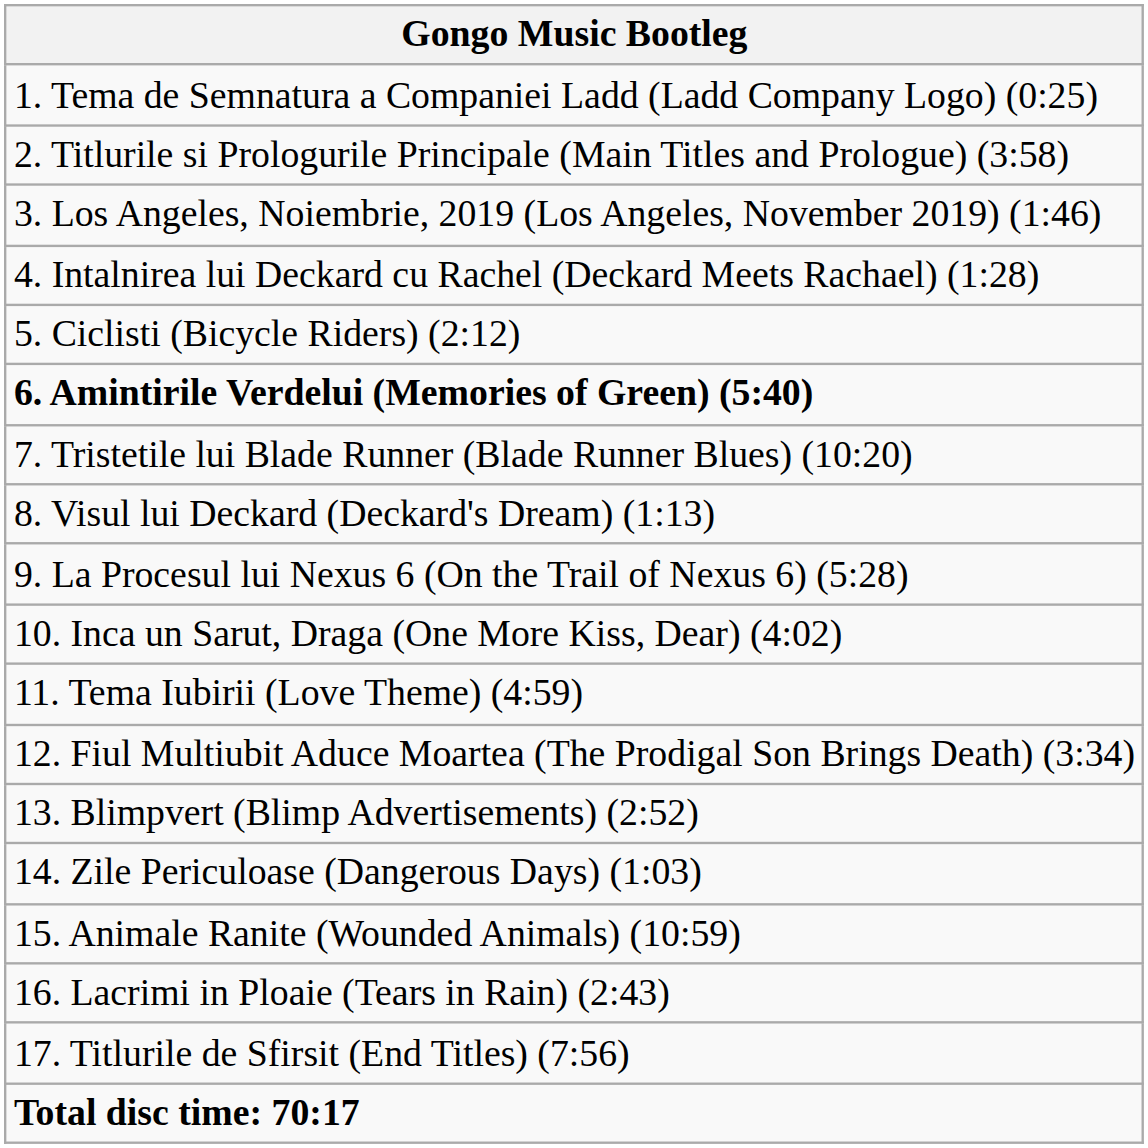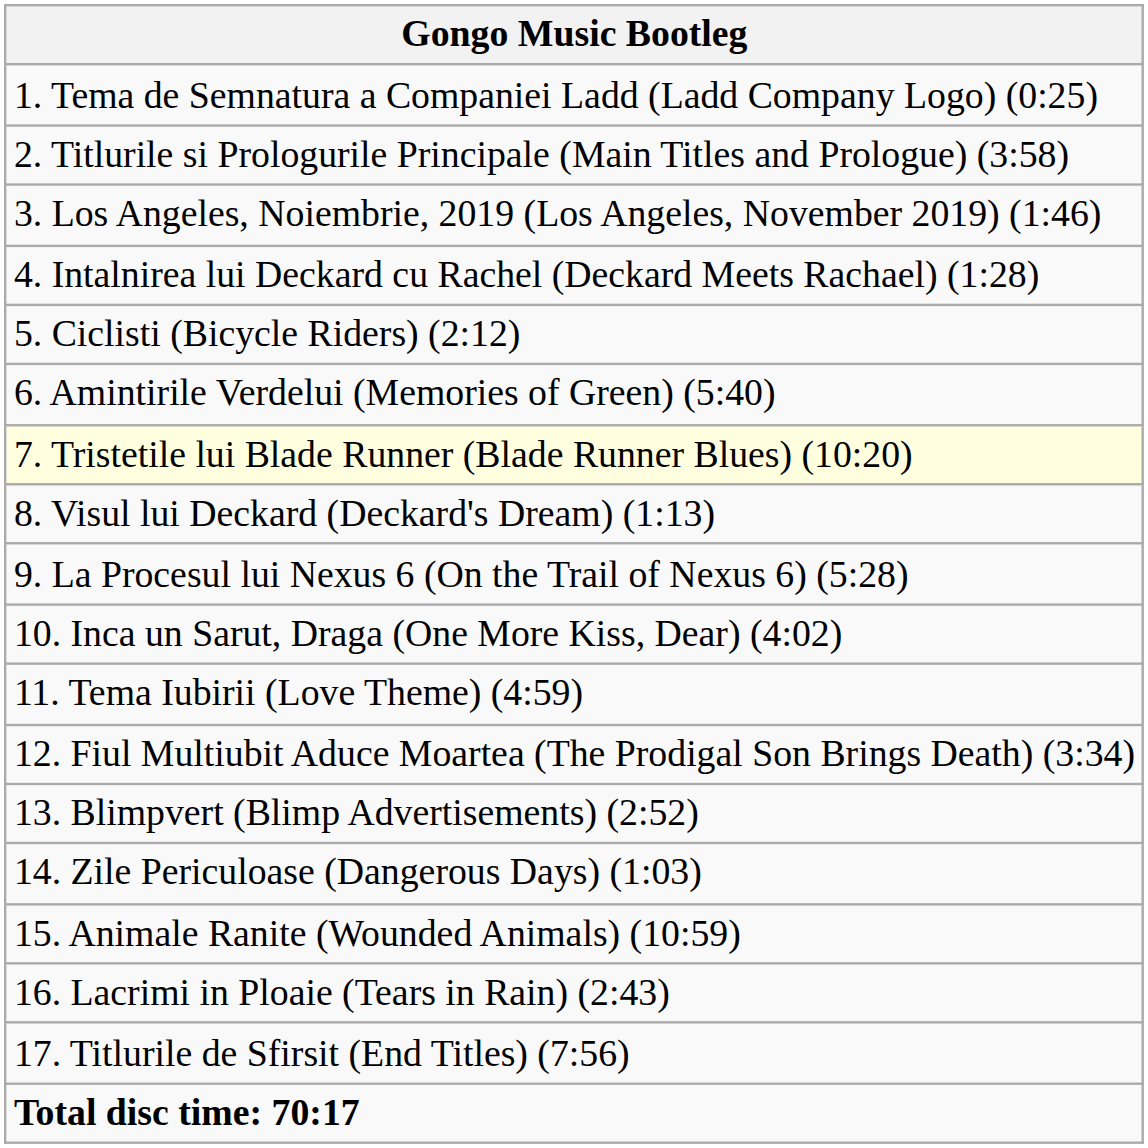(414, 393) bold -> (395, 393) normal
(463, 453) no background -> (463, 453) lightyellow background
